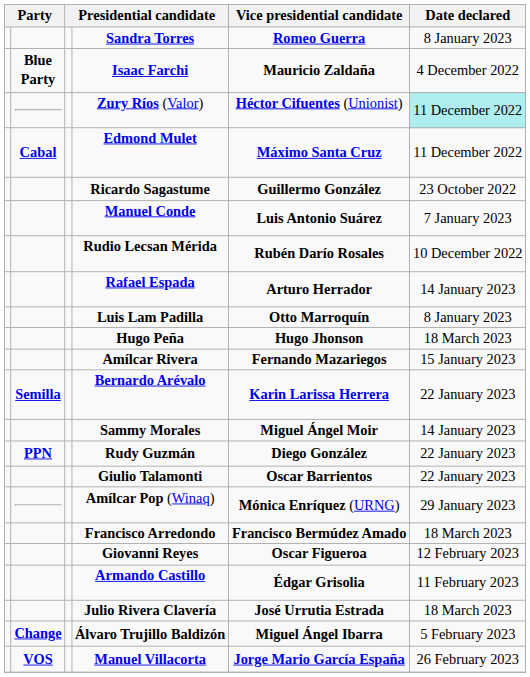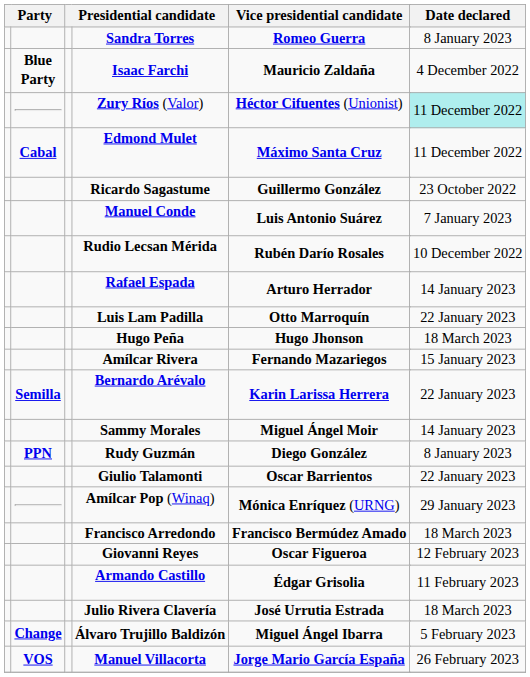(468, 317) 8 January 2023 -> (468, 317) 22 January 2023
(468, 453) 22 January 2023 -> (468, 453) 8 January 2023
